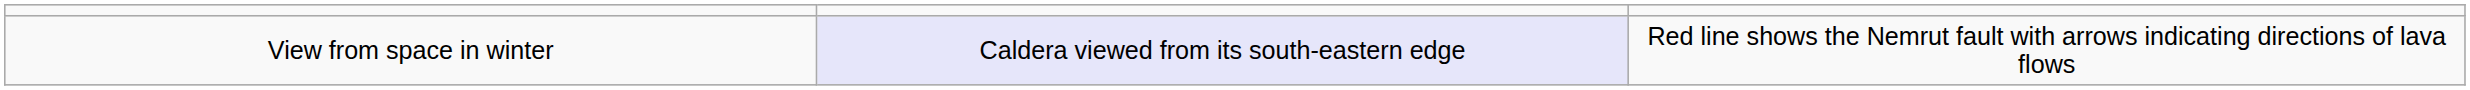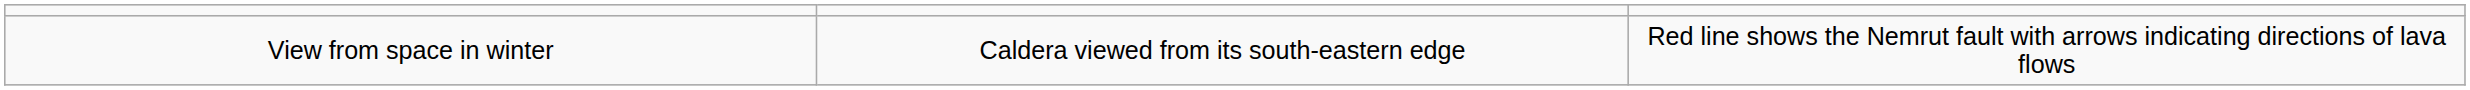(1223, 50) lavender background -> (1223, 50) no background
